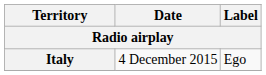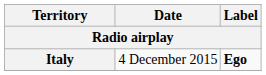(235, 59) normal -> (235, 59) bold
